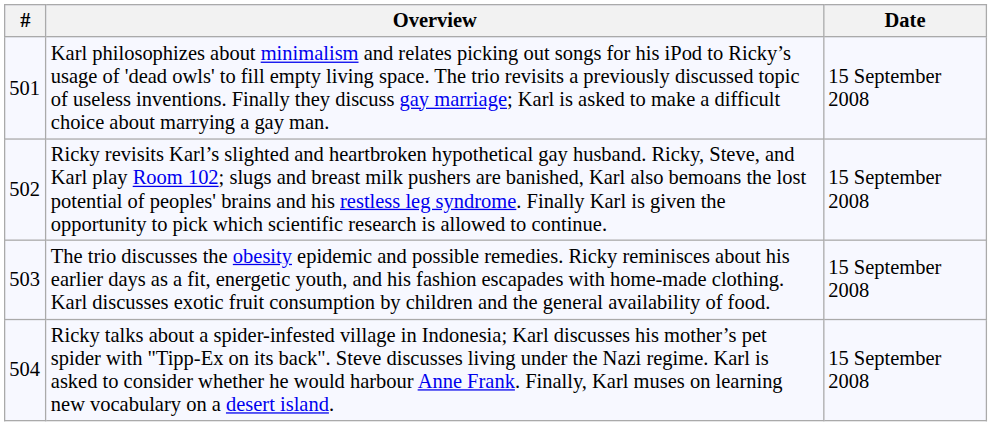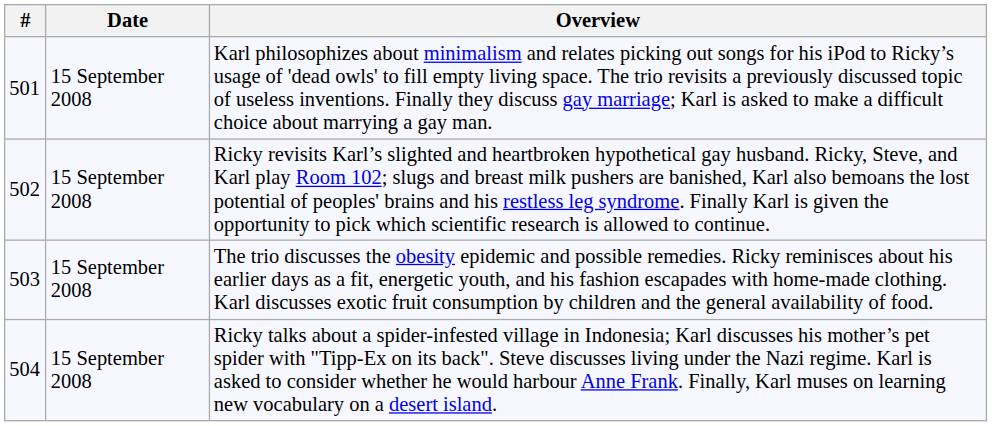columns swapped: (905, 20) <-> (435, 20)
